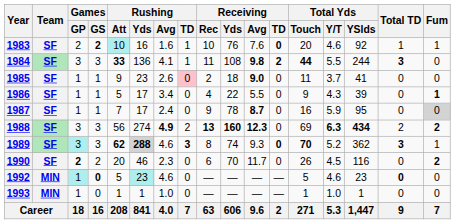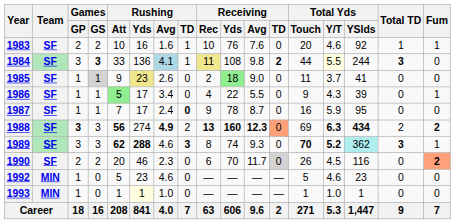(98, 45) bold -> (98, 45) normal
(119, 45) paleturquoise background -> (119, 45) no background
(279, 45) bold -> (279, 45) normal
(98, 62) normal -> (98, 62) bold
(119, 62) bold -> (119, 62) normal
(166, 62) no background -> (166, 62) lightblue background
(209, 62) no background -> (209, 62) khaki background
(257, 62) bold -> (257, 62) normal
(306, 62) bold -> (306, 62) normal
(334, 62) no background -> (334, 62) lightyellow background
(98, 78) no background -> (98, 78) lightgrey background
(142, 78) no background -> (142, 78) khaki background
(187, 78) pink background -> (187, 78) no background
(232, 78) no background -> (232, 78) lightgreen background
(257, 78) bold -> (257, 78) normal
(119, 95) no background -> (119, 95) lightgreen background
(437, 95) bold -> (437, 95) normal
(187, 111) normal -> (187, 111) bold
(257, 111) bold -> (257, 111) normal
(437, 111) lightgrey background -> (437, 111) no background
(78, 128) normal -> (78, 128) bold
(119, 128) normal -> (119, 128) bold
(279, 128) no background -> (279, 128) lightsalmon background
(78, 144) paleturquoise background -> (78, 144) no background
(142, 144) lightgrey background -> (142, 144) no background
(279, 144) bold -> (279, 144) normal
(334, 144) normal -> (334, 144) bold
(361, 144) no background -> (361, 144) paleturquoise background
(78, 161) bold -> (78, 161) normal
(279, 161) no background -> (279, 161) lightgrey background
(437, 161) no background -> (437, 161) lightsalmon background
(78, 177) paleturquoise background -> (78, 177) no background
(98, 177) bold -> (98, 177) normal
(142, 177) paleturquoise background -> (142, 177) no background
(401, 177) bold -> (401, 177) normal
(142, 194) no background -> (142, 194) lightyellow background
